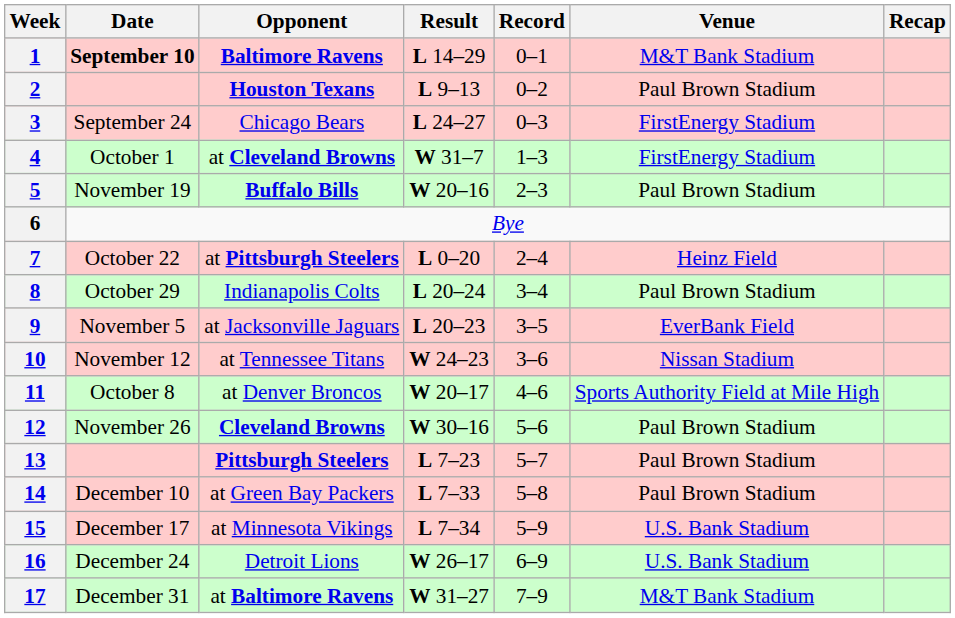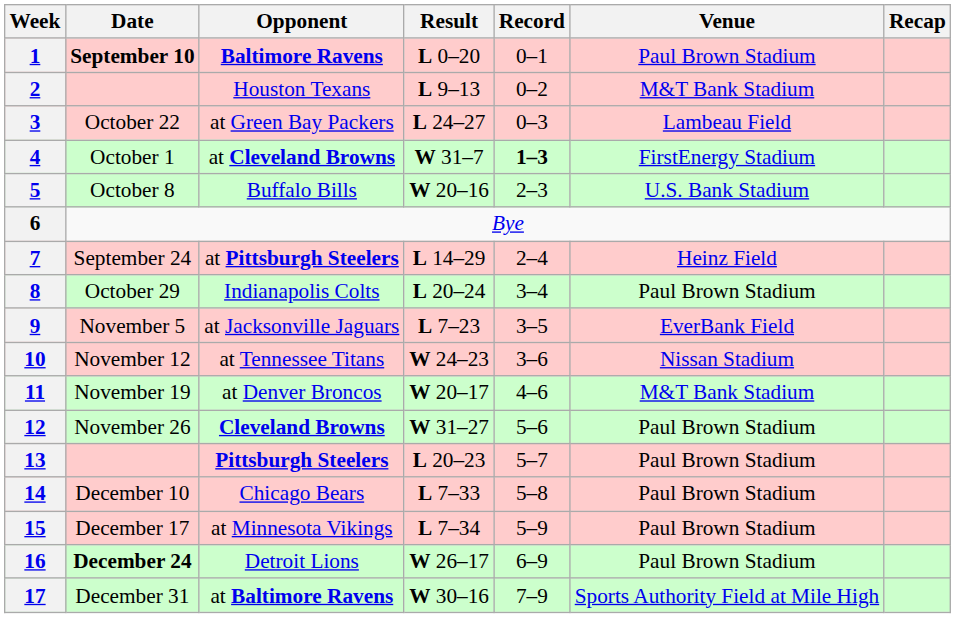(449, 55) L 14–29 -> (449, 55) L 0–20
(727, 55) M&T Bank Stadium -> (727, 55) Paul Brown Stadium
(302, 88) bold -> (302, 88) normal
(727, 88) Paul Brown Stadium -> (727, 88) M&T Bank Stadium
(132, 122) September 24 -> (132, 122) October 22
(302, 122) Chicago Bears -> (302, 122) at Green Bay Packers
(727, 122) FirstEnergy Stadium -> (727, 122) Lambeau Field
(532, 156) normal -> (532, 156) bold
(132, 190) November 19 -> (132, 190) October 8
(302, 190) bold -> (302, 190) normal
(727, 190) Paul Brown Stadium -> (727, 190) U.S. Bank Stadium
(132, 257) October 22 -> (132, 257) September 24
(449, 257) L 0–20 -> (449, 257) L 14–29
(449, 325) L 20–23 -> (449, 325) L 7–23
(132, 392) October 8 -> (132, 392) November 19
(727, 392) Sports Authority Field at Mile High -> (727, 392) M&T Bank Stadium
(449, 426) W 30–16 -> (449, 426) W 31–27
(449, 460) L 7–23 -> (449, 460) L 20–23
(302, 493) at Green Bay Packers -> (302, 493) Chicago Bears
(727, 527) U.S. Bank Stadium -> (727, 527) Paul Brown Stadium
(132, 561) normal -> (132, 561) bold
(727, 561) U.S. Bank Stadium -> (727, 561) Paul Brown Stadium
(449, 595) W 31–27 -> (449, 595) W 30–16
(727, 595) M&T Bank Stadium -> (727, 595) Sports Authority Field at Mile High
